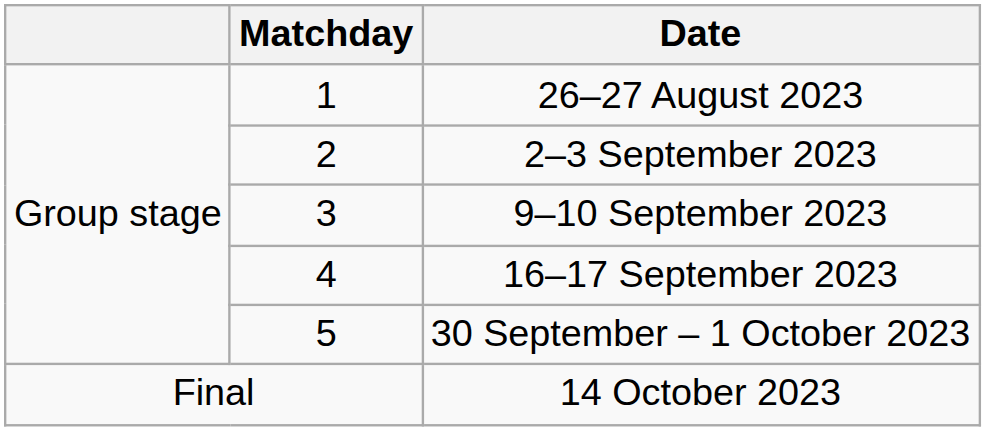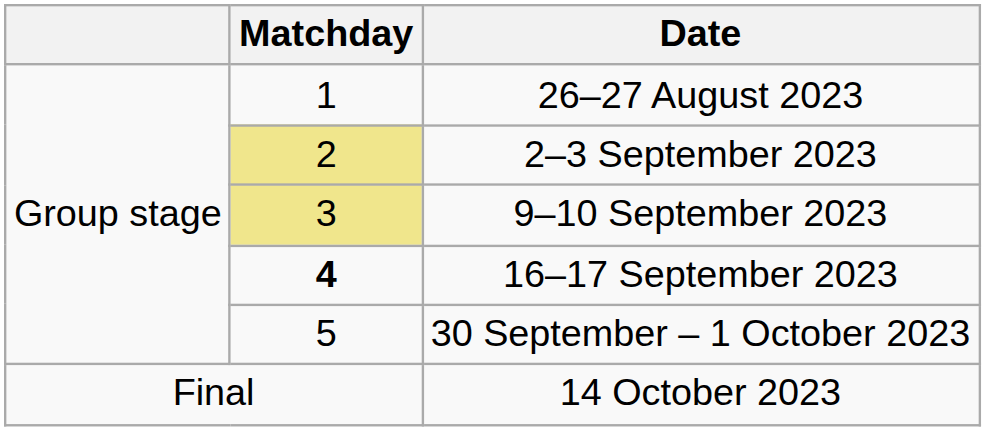(326, 154) no background -> (326, 154) khaki background
(326, 214) no background -> (326, 214) khaki background
(326, 273) normal -> (326, 273) bold
